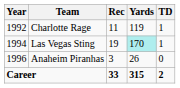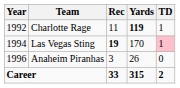(136, 28) normal -> (136, 28) bold
(114, 43) normal -> (114, 43) bold
(137, 43) paleturquoise background -> (137, 43) no background
(161, 43) no background -> (161, 43) pink background
